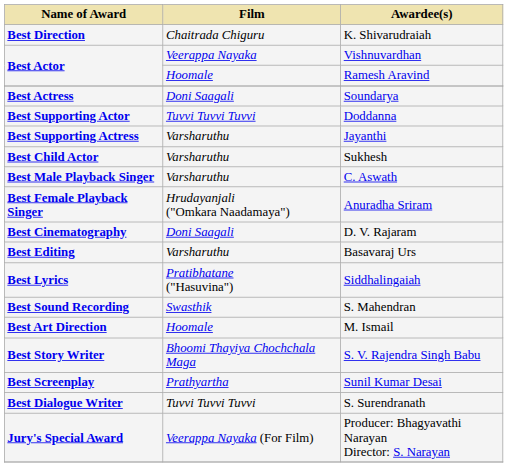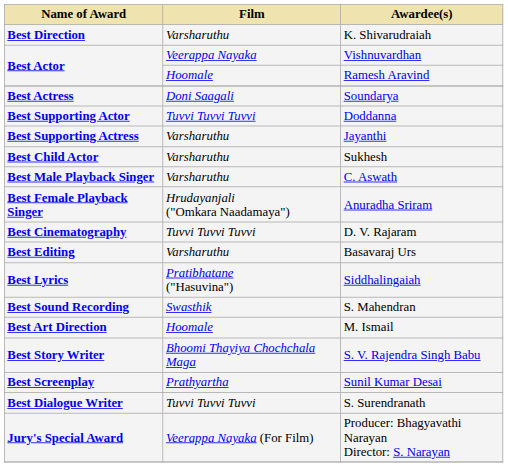(215, 34) Chaitrada Chiguru -> (198, 34) Varsharuthu
(200, 232) Doni Saagali -> (211, 232) Tuvvi Tuvvi Tuvvi
